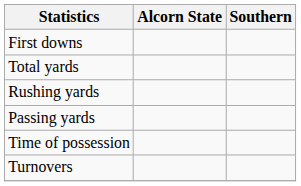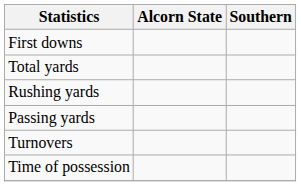rows swapped: (40, 167) <-> (69, 142)
